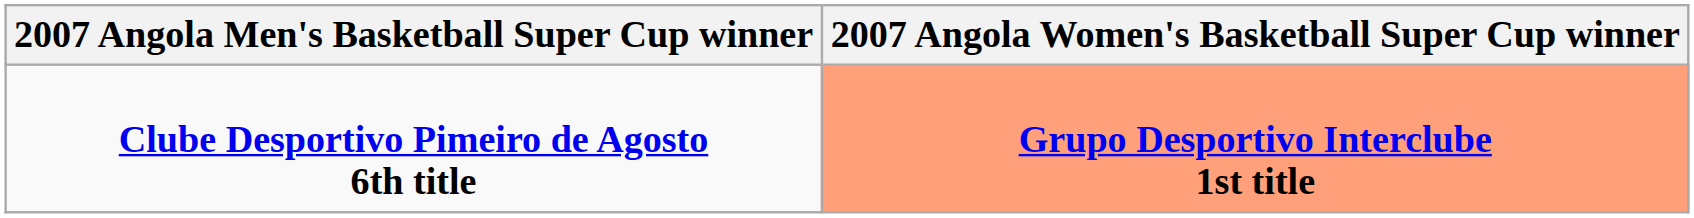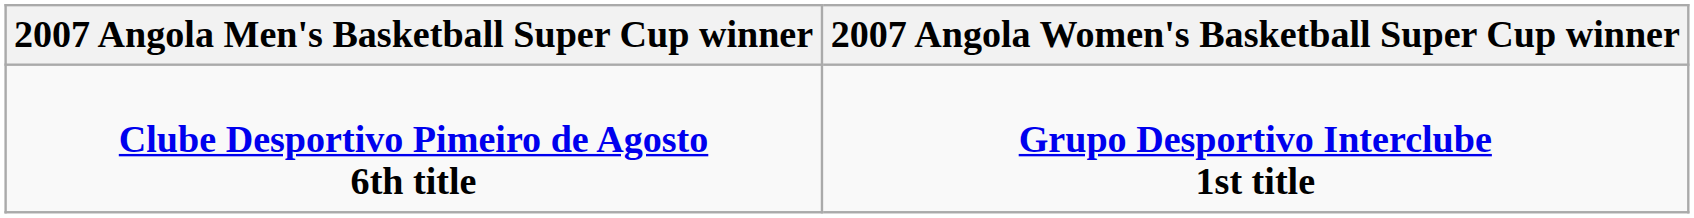(1255, 159) lightsalmon background -> (1255, 159) no background
